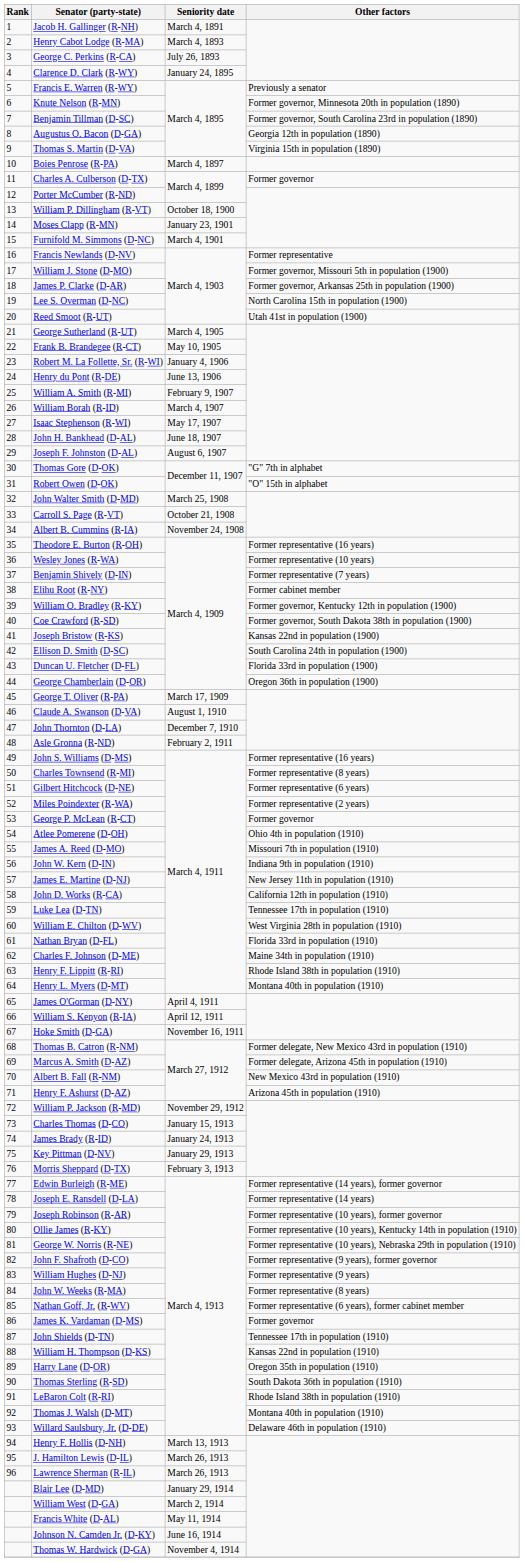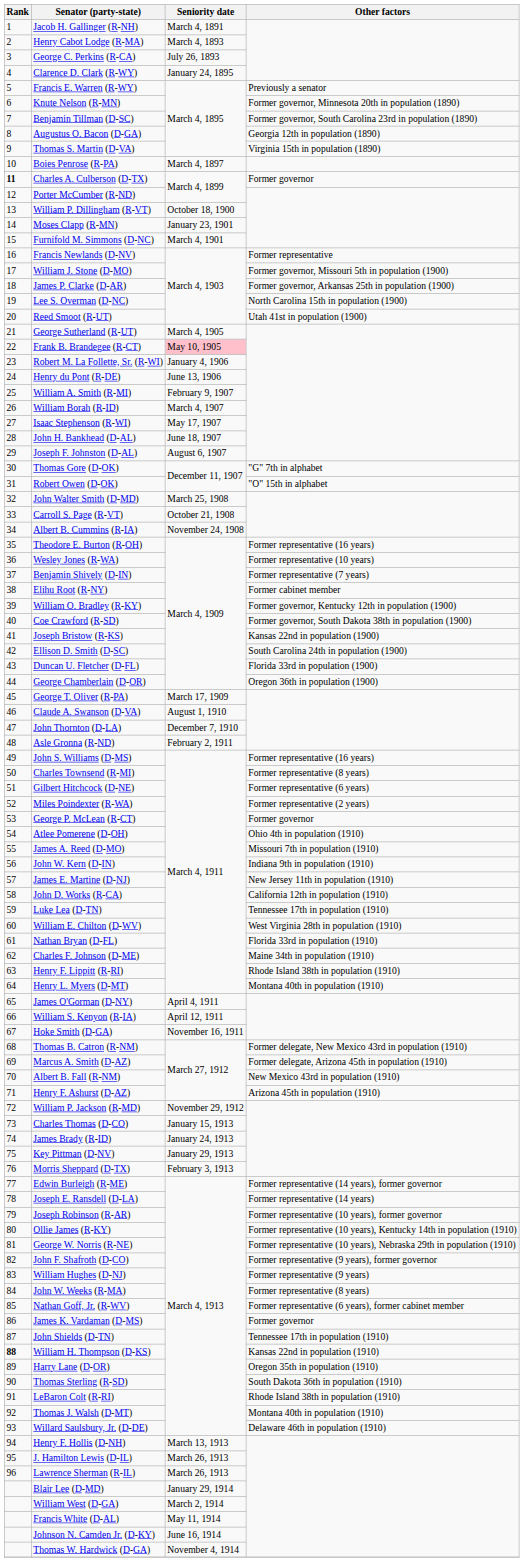(11, 179) normal -> (11, 179) bold
(194, 347) no background -> (194, 347) pink background
(11, 1351) normal -> (11, 1351) bold
